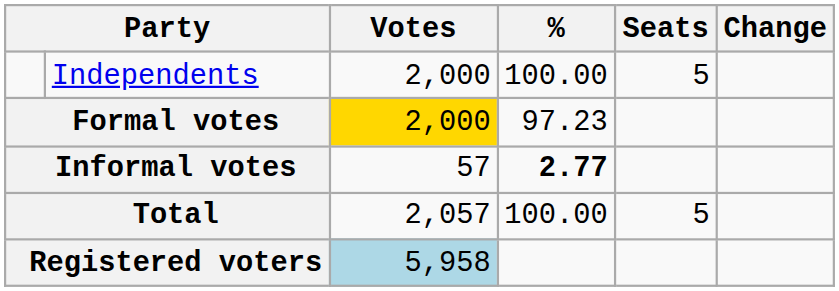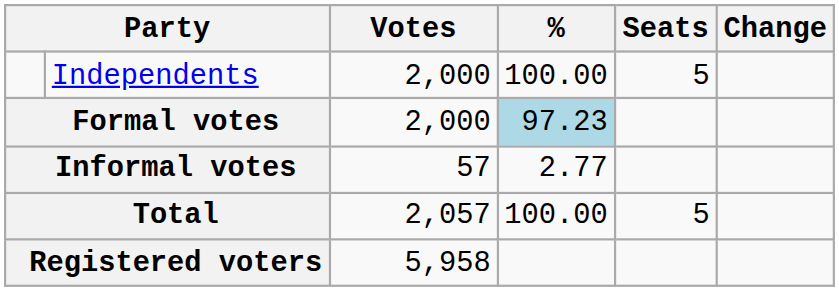(448, 122) gold background -> (448, 122) no background
(565, 122) no background -> (565, 122) lightblue background
(573, 169) bold -> (573, 169) normal
(448, 263) lightblue background -> (448, 263) no background
